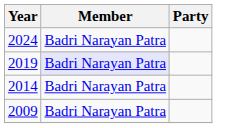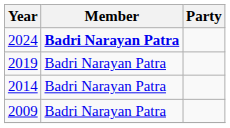(105, 39) normal -> (112, 39) bold
(105, 63) lavender background -> (105, 63) no background
